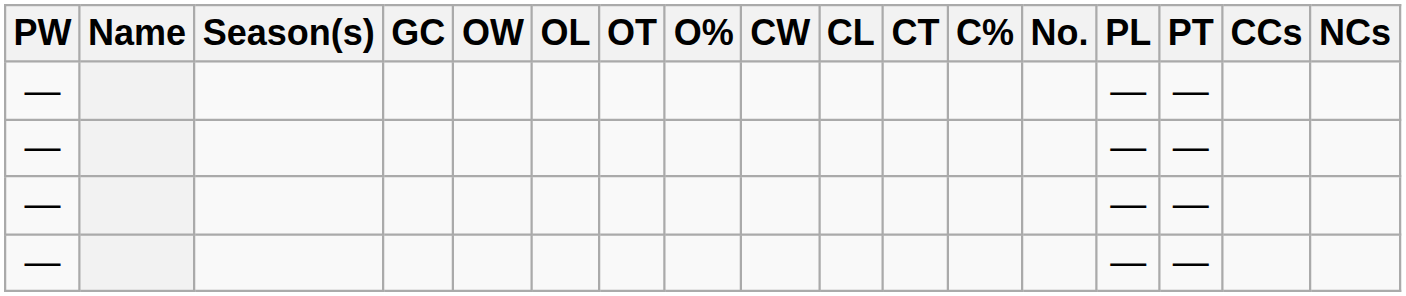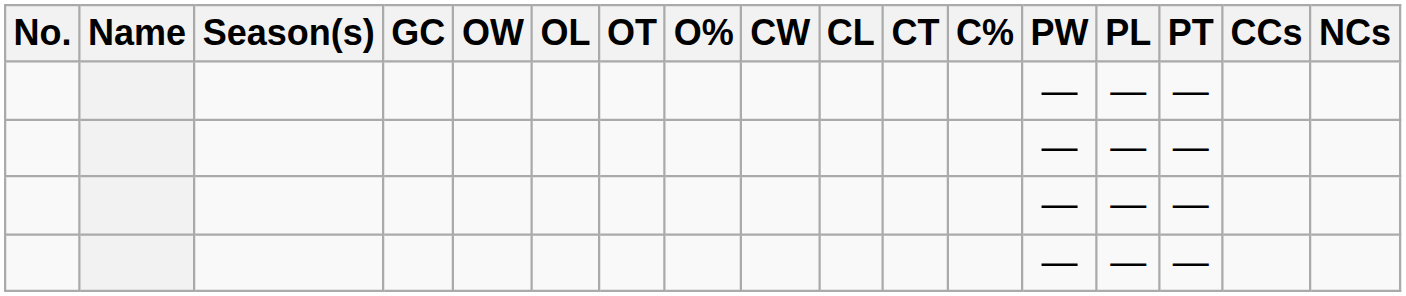columns swapped: (1060, 33) <-> (42, 33)
